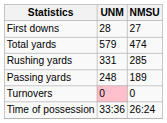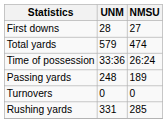rows swapped: (39, 61) <-> (51, 110)
(102, 94) pink background -> (102, 94) no background
